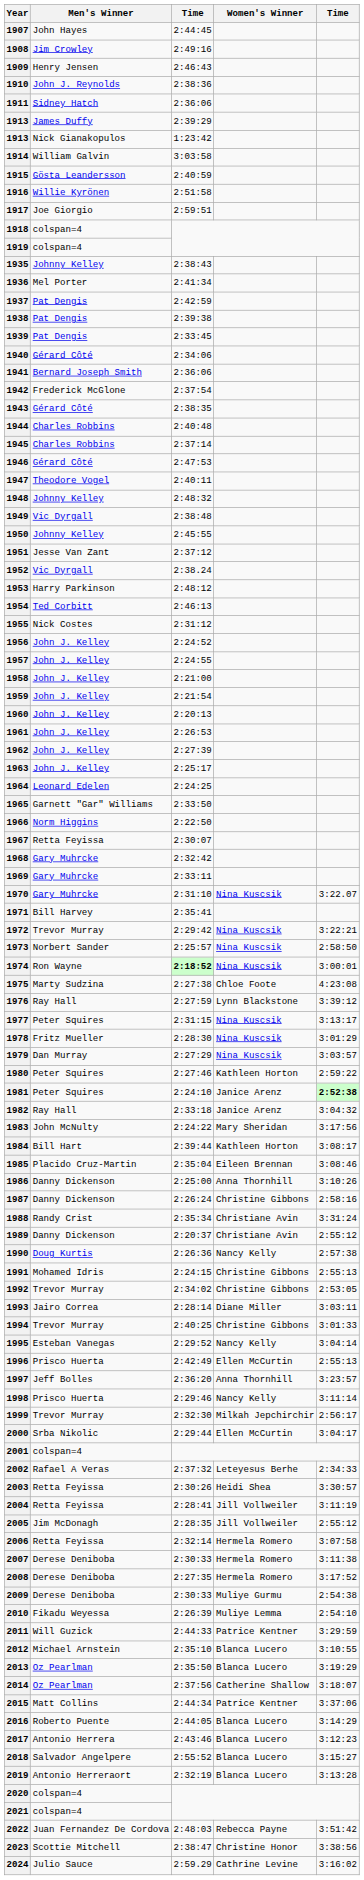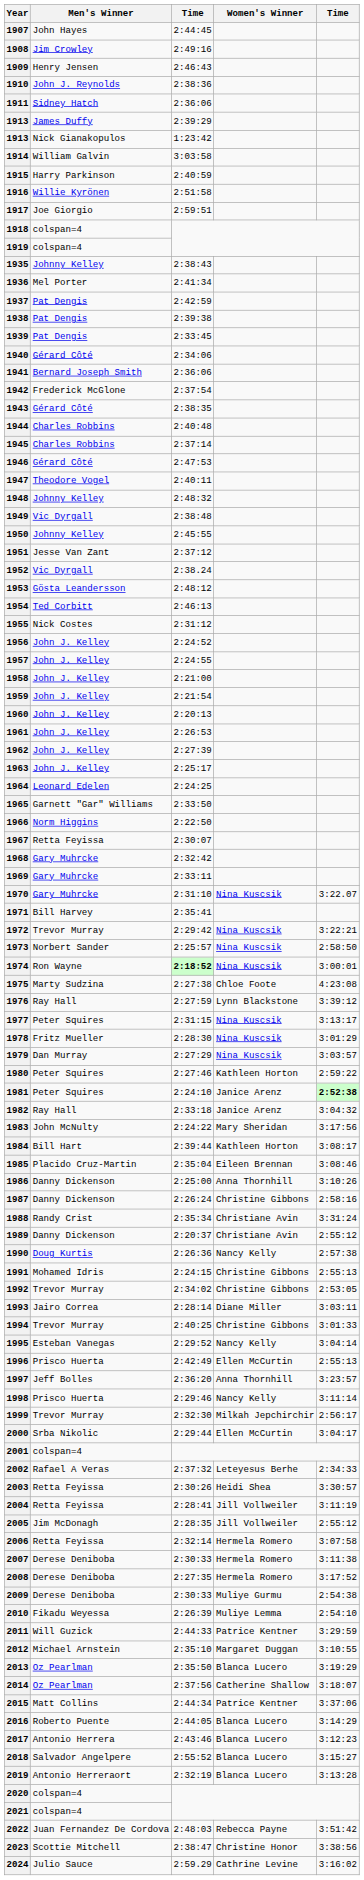(79, 175) Gösta Leandersson -> (74, 175) Harry Parkinson
(74, 589) Harry Parkinson -> (79, 589) Gösta Leandersson
(252, 1649) Blanca Lucero -> (257, 1649) Margaret Duggan
